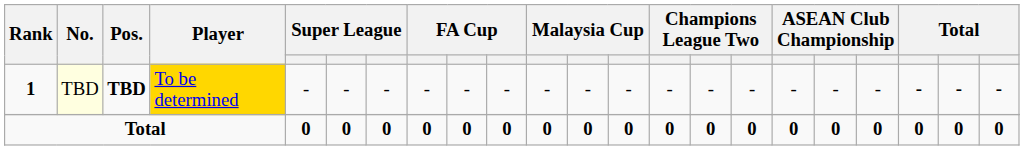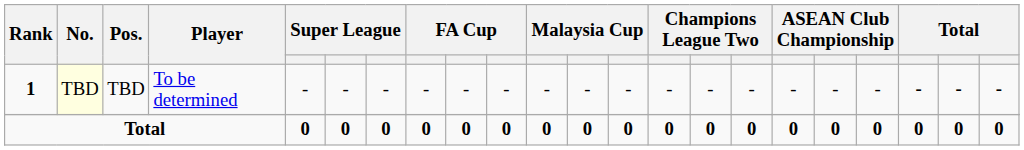(127, 89) bold -> (126, 89) normal
(197, 89) gold background -> (195, 89) no background
